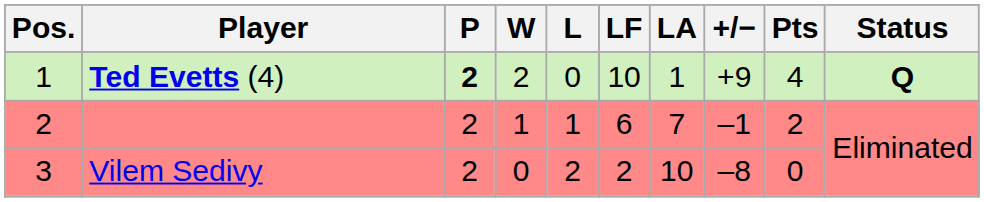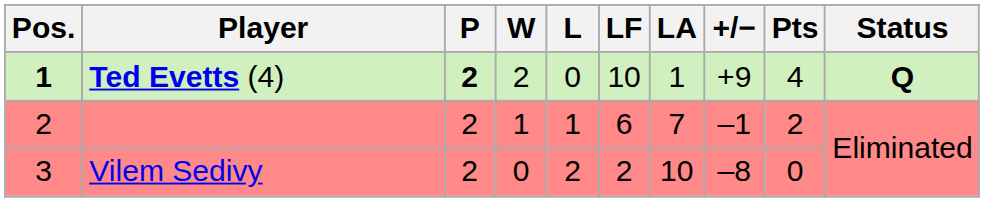(44, 76) normal -> (44, 76) bold
